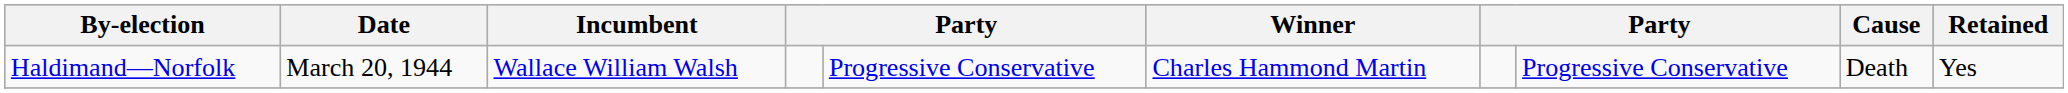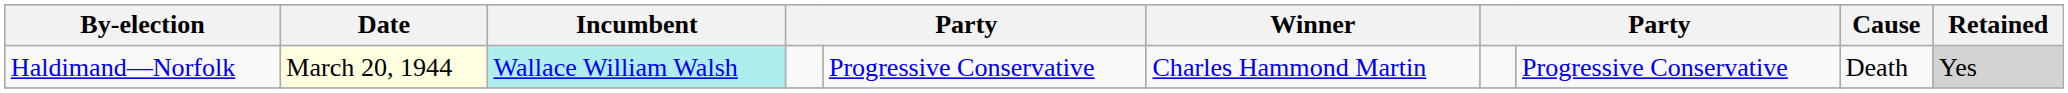(369, 66) no background -> (369, 66) lightyellow background
(616, 66) no background -> (616, 66) paleturquoise background
(1958, 66) no background -> (1958, 66) lightgrey background
